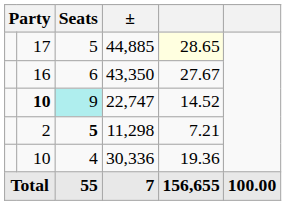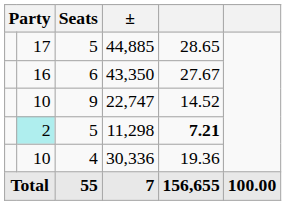(200, 46) lightyellow background -> (200, 46) no background
(42, 102) bold -> (42, 102) normal
(93, 102) paleturquoise background -> (93, 102) no background
(46, 130) no background -> (46, 130) paleturquoise background
(93, 130) bold -> (93, 130) normal
(204, 130) normal -> (204, 130) bold
